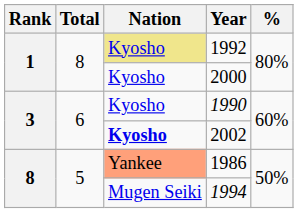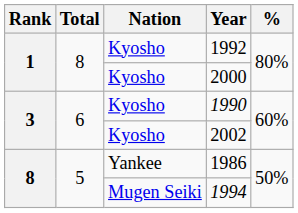(136, 47) khaki background -> (136, 47) no background
(137, 134) bold -> (136, 134) normal
(135, 163) lightsalmon background -> (135, 163) no background
